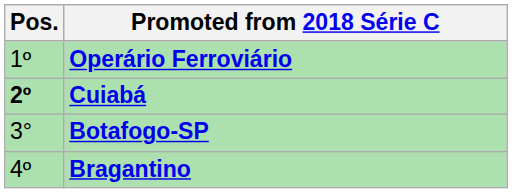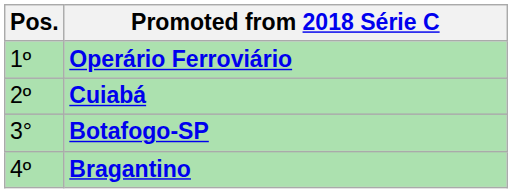(21, 95) bold -> (21, 95) normal
